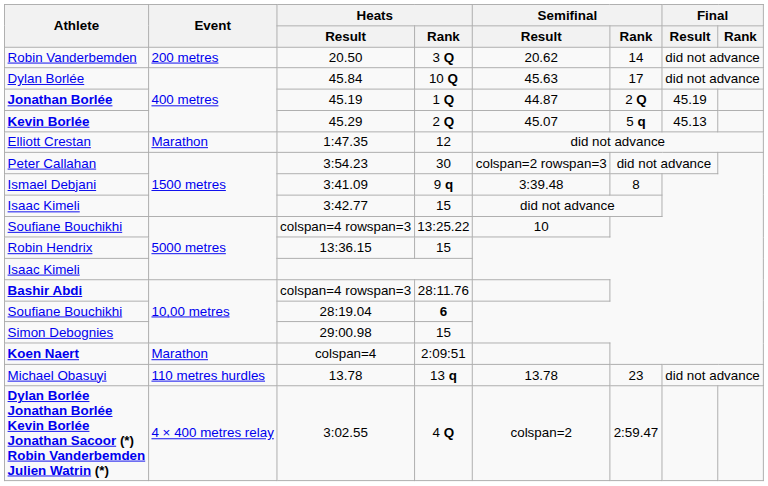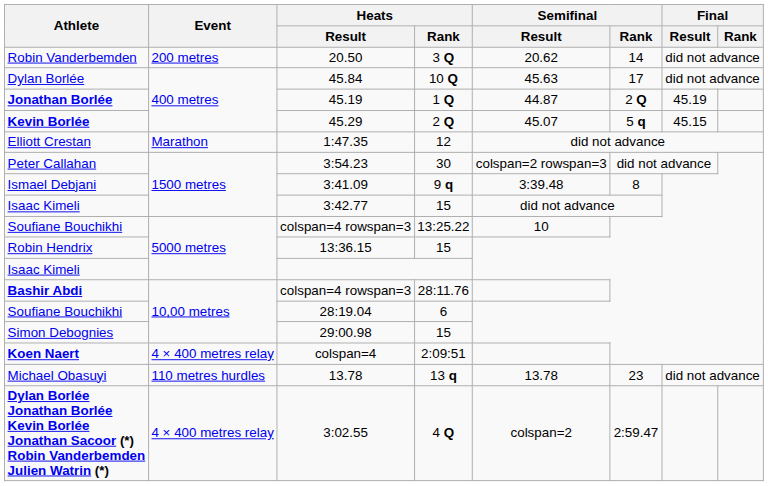(690, 121) 45.13 -> (690, 121) 45.15
(443, 312) bold -> (443, 312) normal
(180, 354) Marathon -> (213, 354) 4 × 400 metres relay
